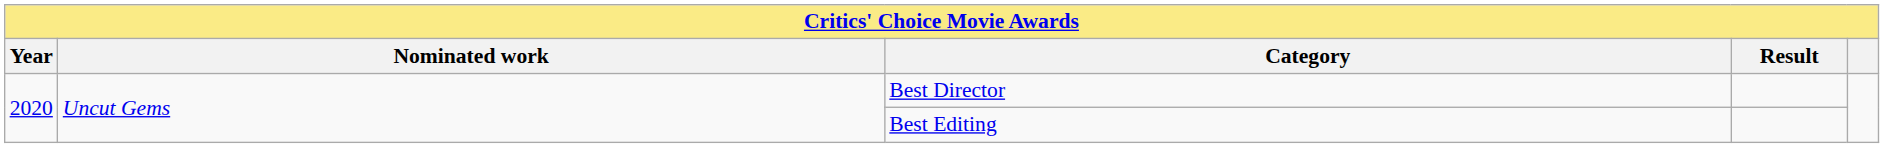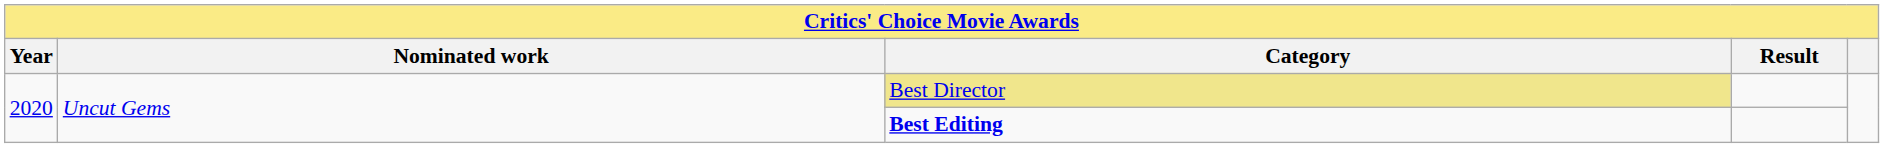(947, 90) no background -> (947, 90) khaki background
(943, 124) normal -> (946, 124) bold
